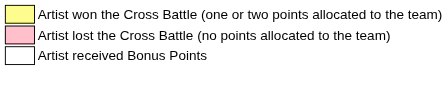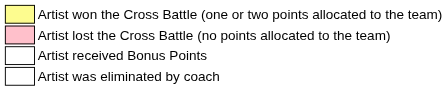+ row: (129, 76)
